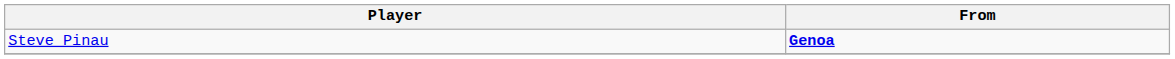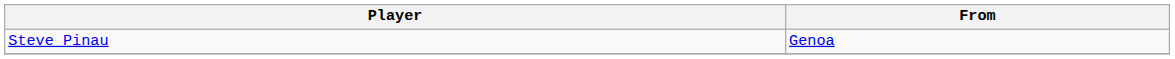(812, 42) bold -> (812, 42) normal
